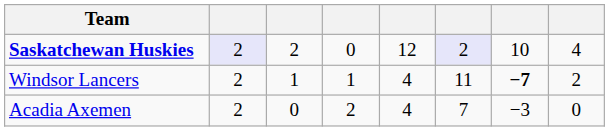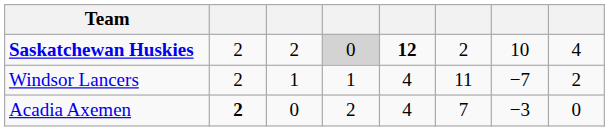(238, 49) lavender background -> (238, 49) no background
(351, 49) no background -> (351, 49) lightgrey background
(407, 49) normal -> (407, 49) bold
(463, 49) lavender background -> (463, 49) no background
(520, 79) bold -> (520, 79) normal
(238, 110) normal -> (238, 110) bold
